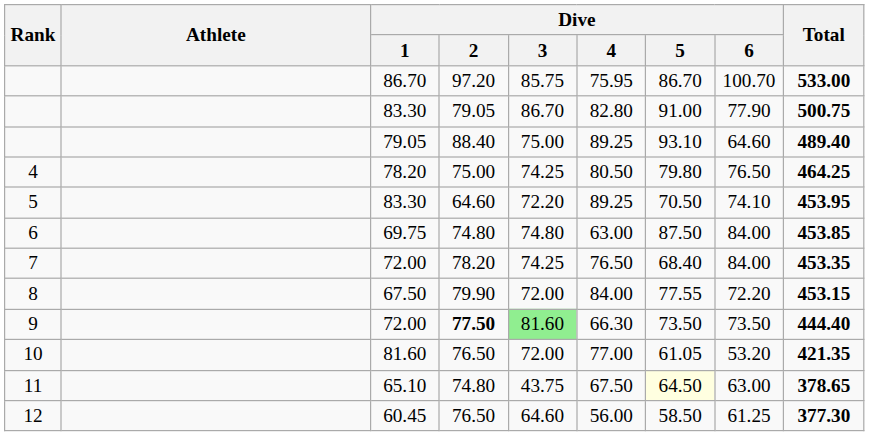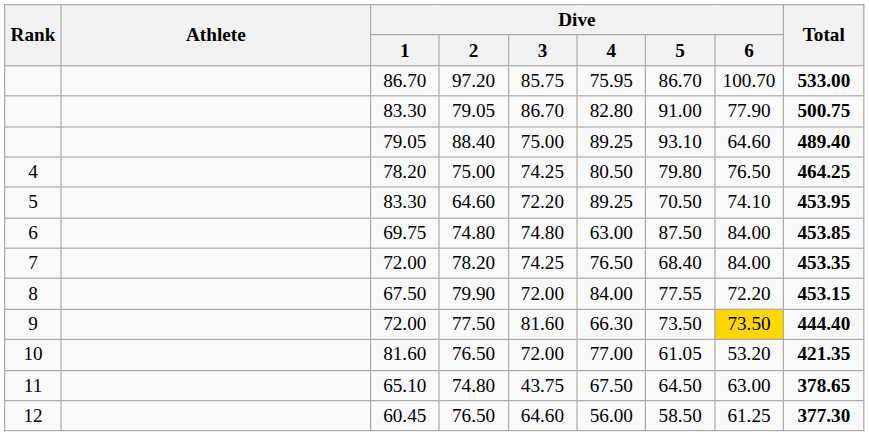(474, 324) bold -> (474, 324) normal
(542, 324) lightgreen background -> (542, 324) no background
(749, 324) no background -> (749, 324) gold background
(680, 385) lightyellow background -> (680, 385) no background
